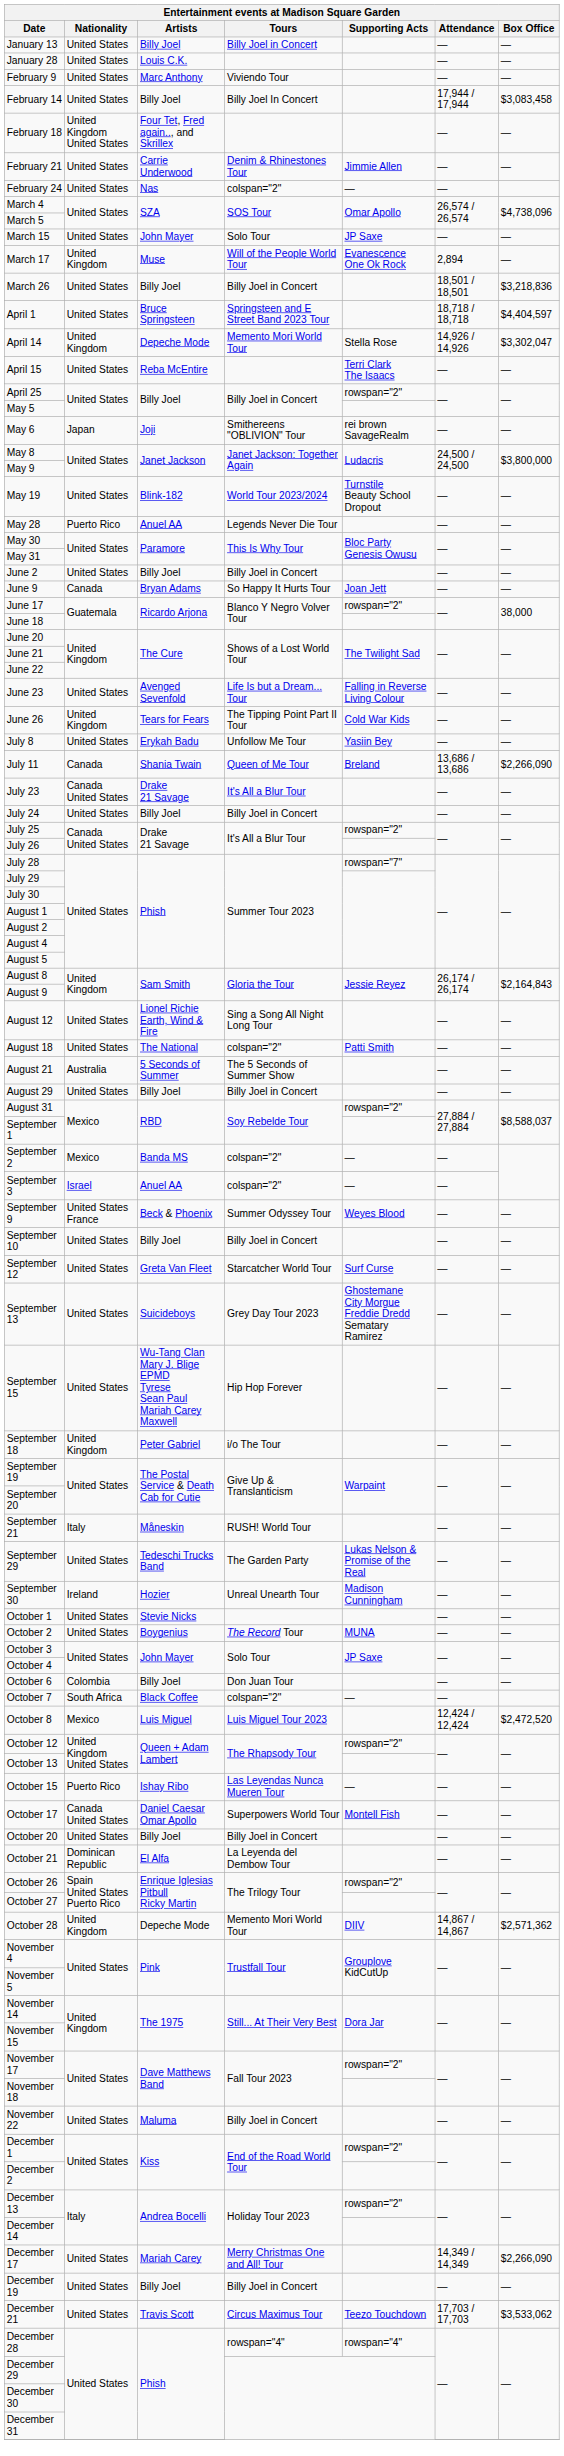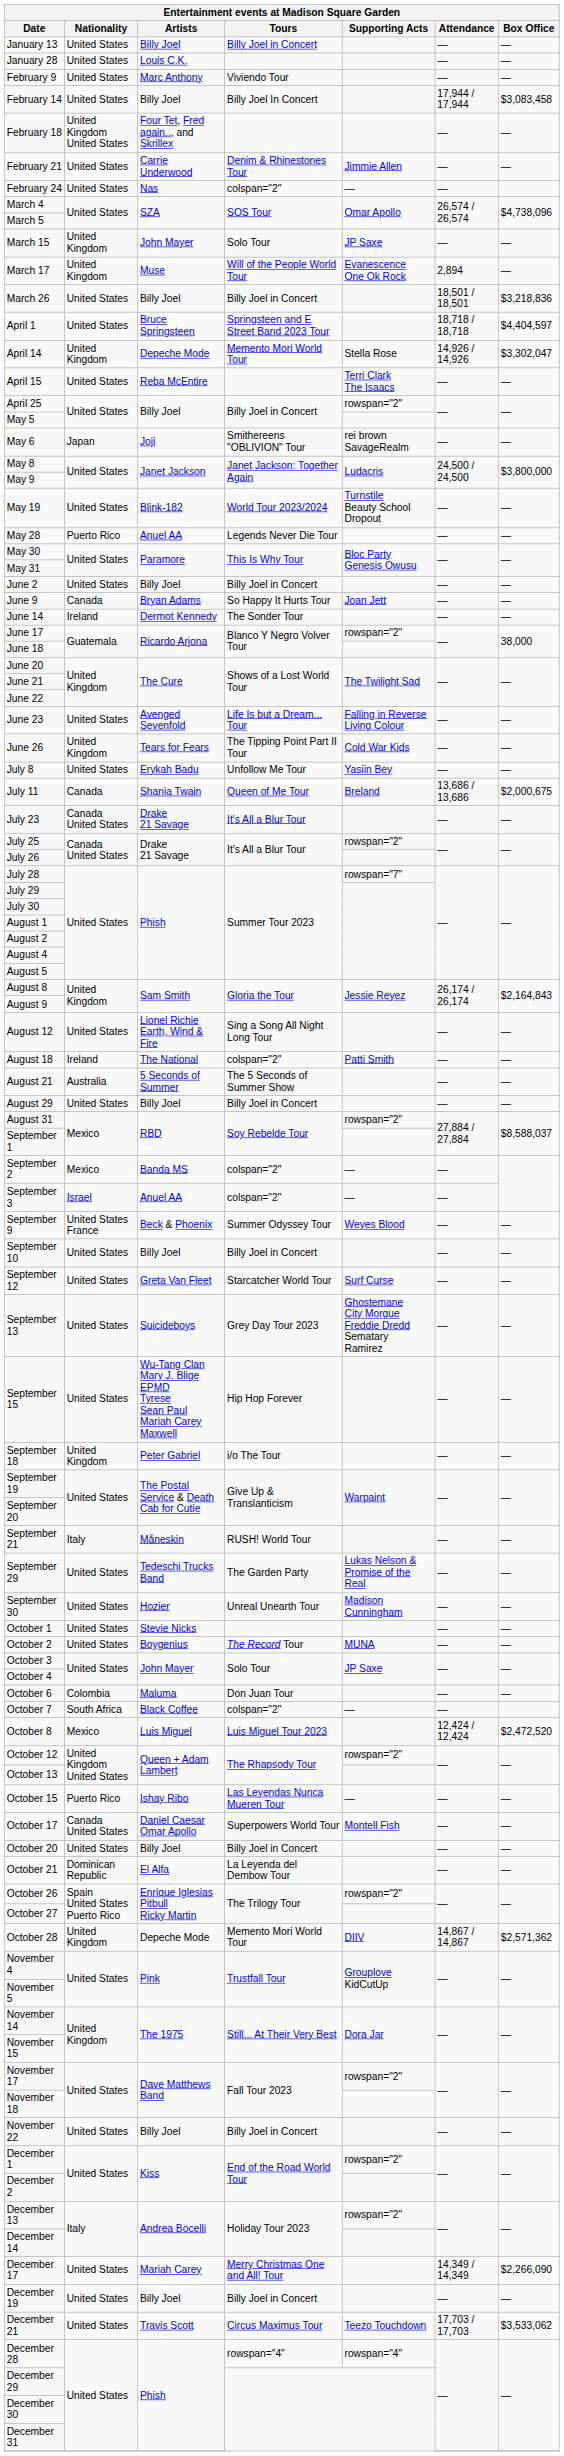(97, 237) United States -> (87, 243) United Kingdom
+ row: (25, 617)
(526, 764) $2,266,090 -> (526, 792) $2,000,675
- row: (23, 814)
(97, 1048) United States -> (82, 1059) Ireland
(82, 1595) Ireland -> (97, 1606) United States
(160, 1681) Billy Joel -> (158, 1693) Maluma
(158, 2120) Maluma -> (160, 2131) Billy Joel
